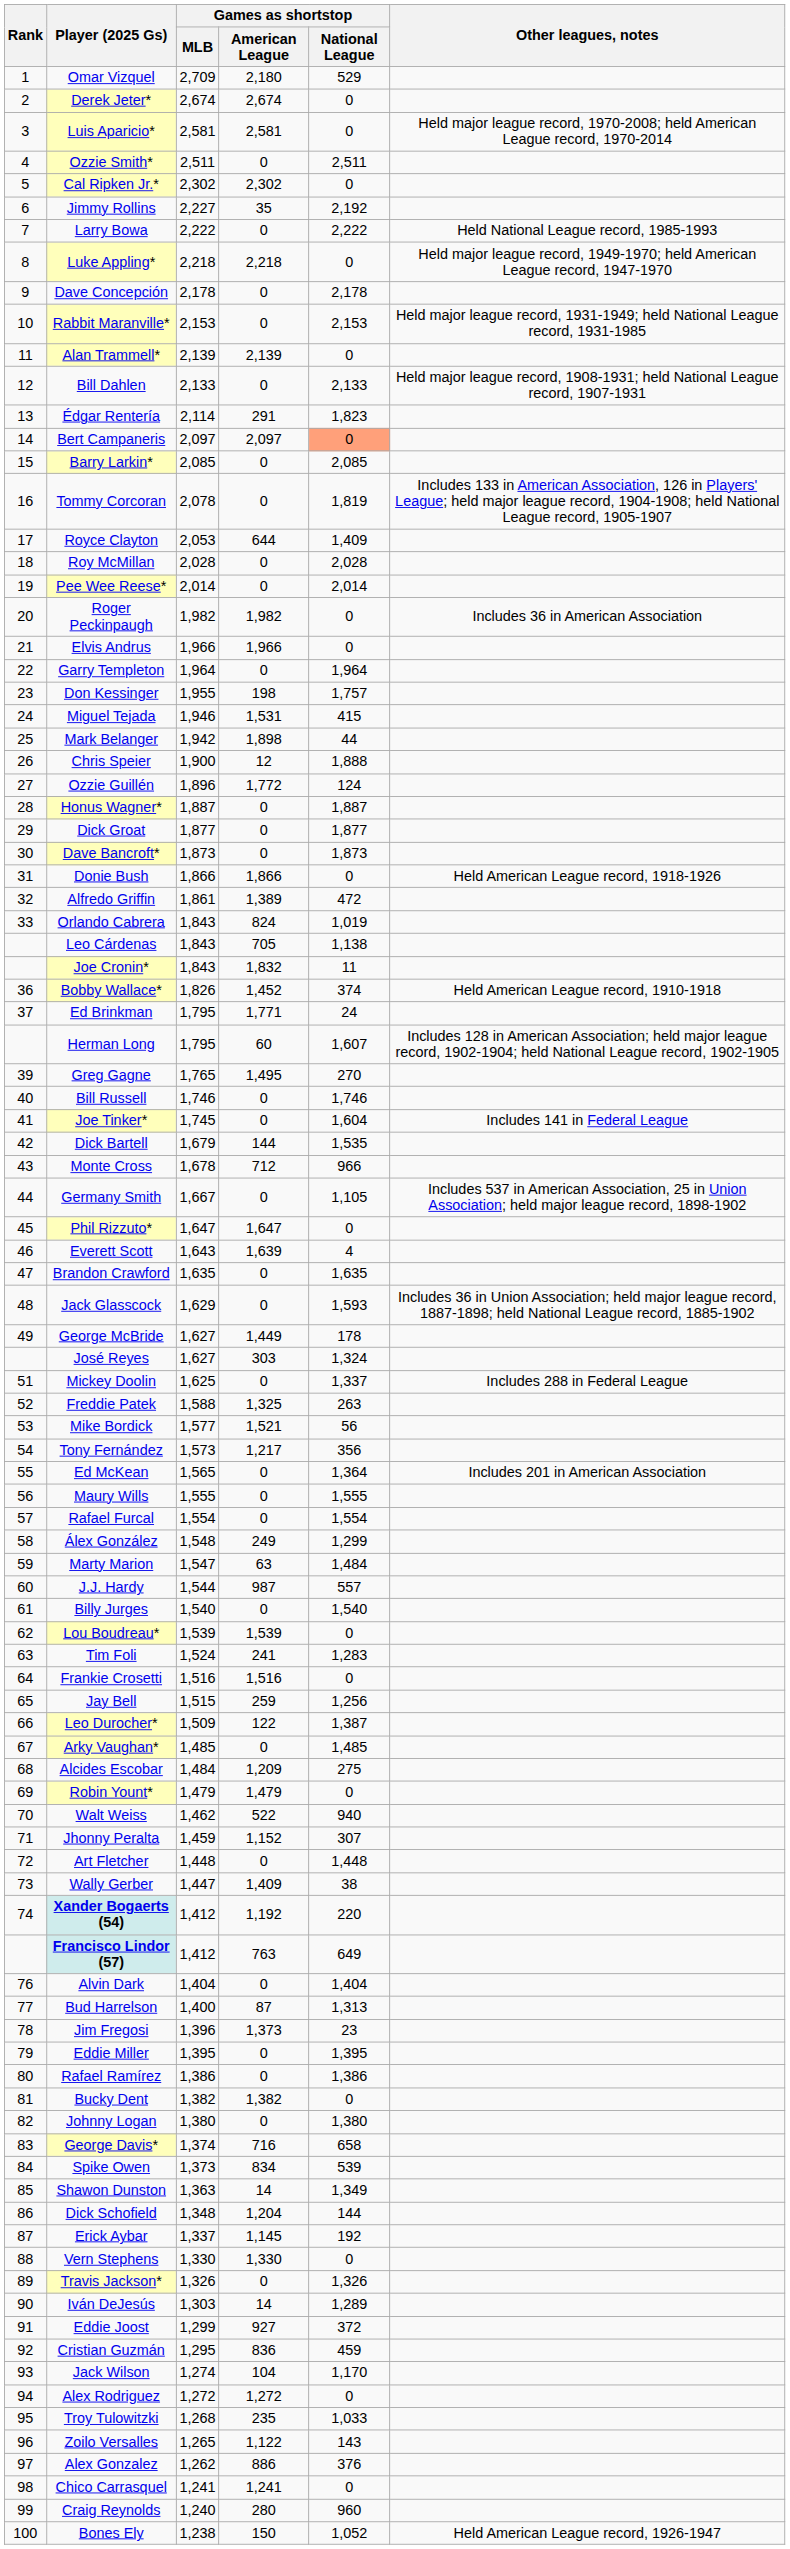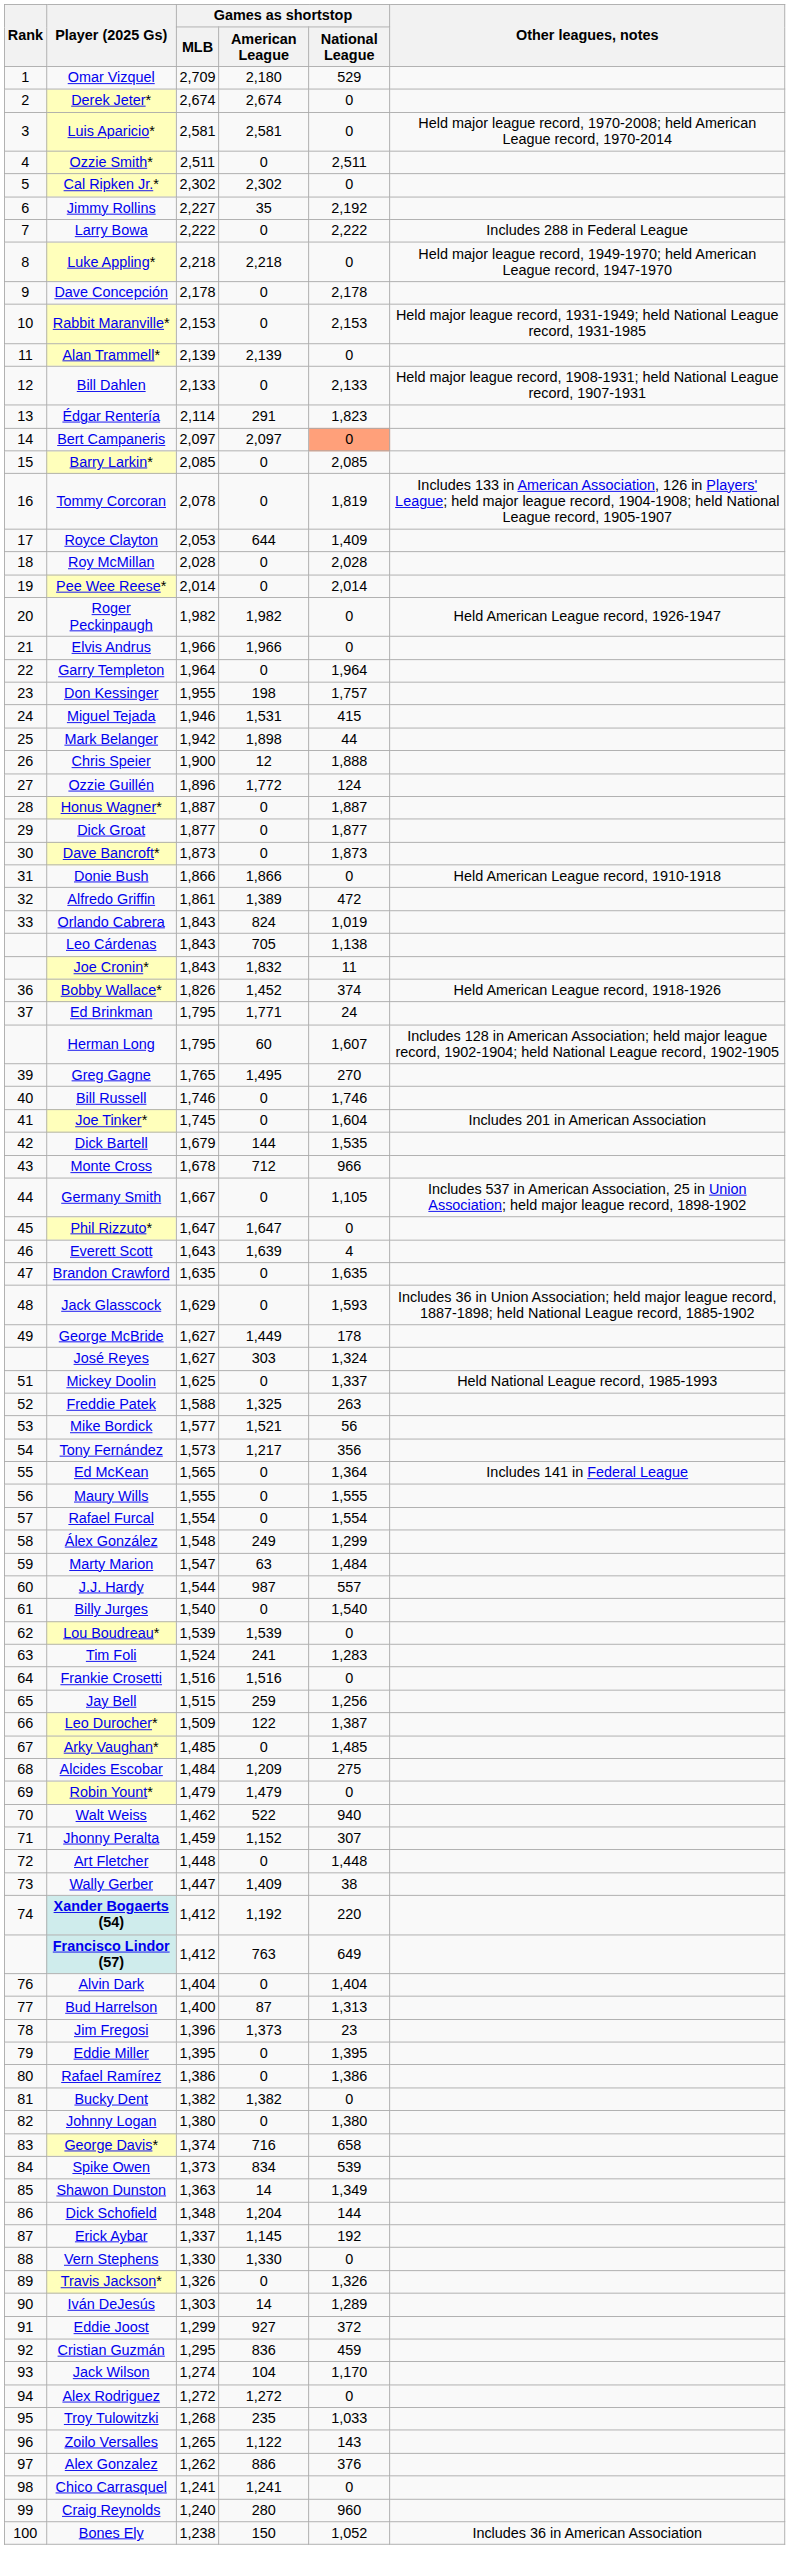(587, 231) Held National League record, 1985-1993 -> (587, 231) Includes 288 in Federal League
(587, 617) Includes 36 in American Association -> (587, 617) Held American League record, 1926-1947
(587, 876) Held American League record, 1918-1926 -> (587, 876) Held American League record, 1910-1918
(587, 990) Held American League record, 1910-1918 -> (587, 990) Held American League record, 1918-1926
(587, 1120) Includes 141 in Federal League -> (587, 1120) Includes 201 in American Association
(587, 1381) Includes 288 in Federal League -> (587, 1381) Held National League record, 1985-1993
(587, 1473) Includes 201 in American Association -> (587, 1473) Includes 141 in Federal League
(587, 2533) Held American League record, 1926-1947 -> (587, 2533) Includes 36 in American Association
